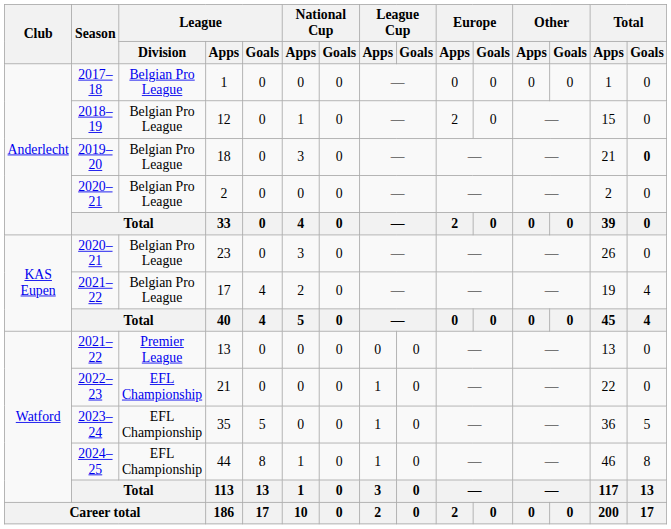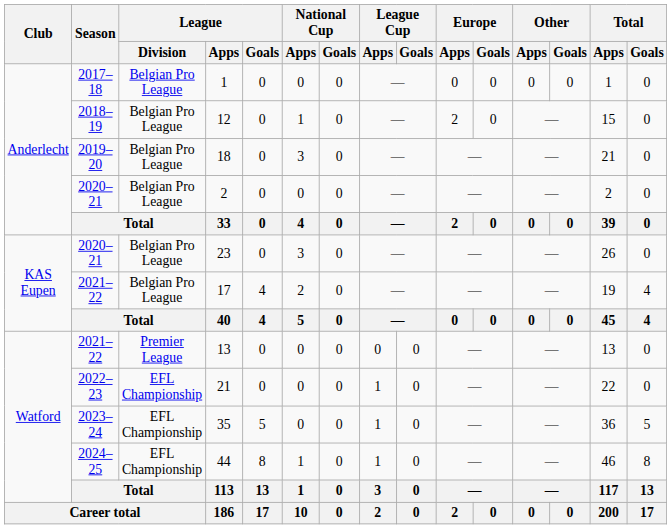(647, 156) bold -> (647, 156) normal
